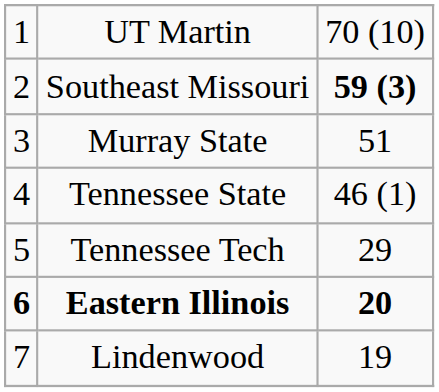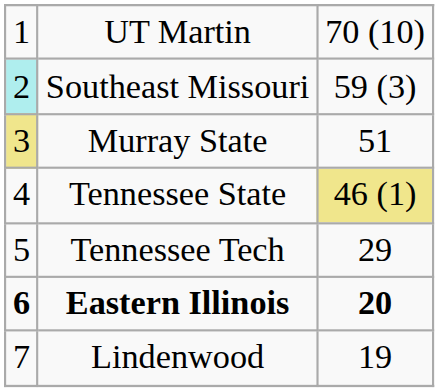(22, 85) no background -> (22, 85) paleturquoise background
(375, 85) bold -> (375, 85) normal
(22, 140) no background -> (22, 140) khaki background
(375, 194) no background -> (375, 194) khaki background
